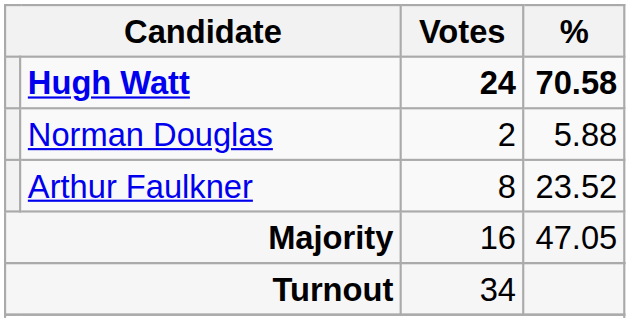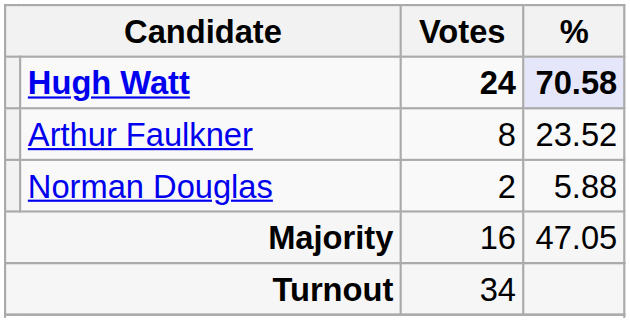(576, 83) no background -> (576, 83) lavender background
rows swapped: (140, 186) <-> (150, 135)
